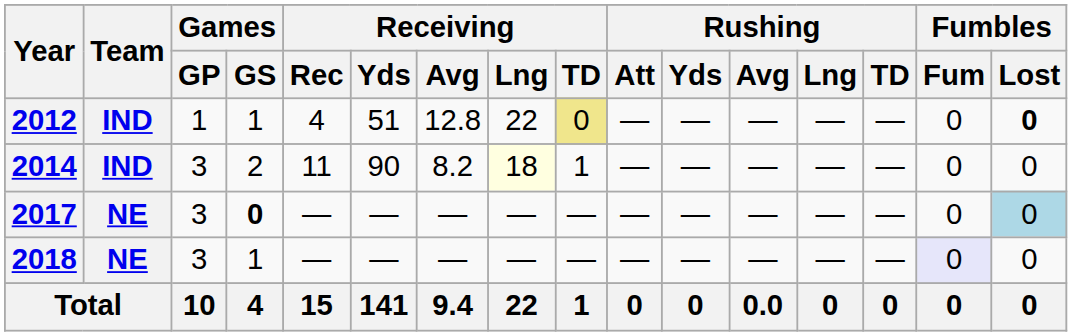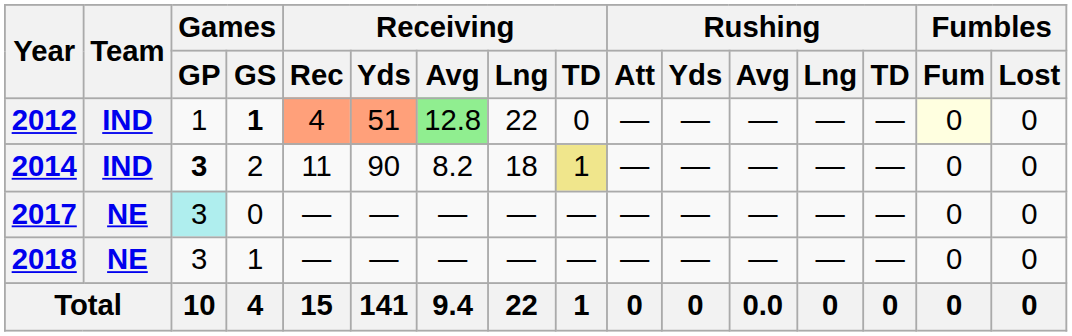(255, 120) normal -> (255, 120) bold
(317, 120) no background -> (317, 120) lightsalmon background
(384, 120) no background -> (384, 120) lightsalmon background
(453, 120) no background -> (453, 120) lightgreen background
(581, 120) khaki background -> (581, 120) no background
(954, 120) no background -> (954, 120) lightyellow background
(1029, 120) bold -> (1029, 120) normal
(199, 167) normal -> (199, 167) bold
(521, 167) lightyellow background -> (521, 167) no background
(581, 167) no background -> (581, 167) khaki background
(199, 213) no background -> (199, 213) paleturquoise background
(255, 213) bold -> (255, 213) normal
(1029, 213) lightblue background -> (1029, 213) no background
(954, 259) lavender background -> (954, 259) no background
